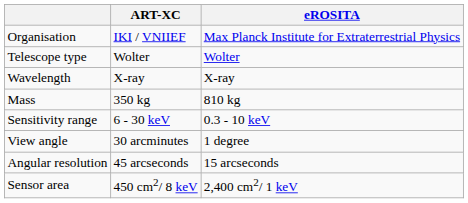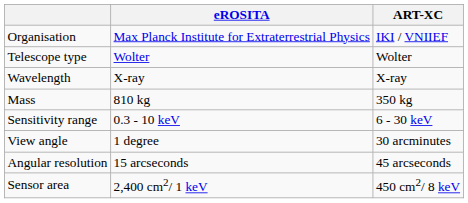columns swapped: (332, 15) <-> (156, 15)
